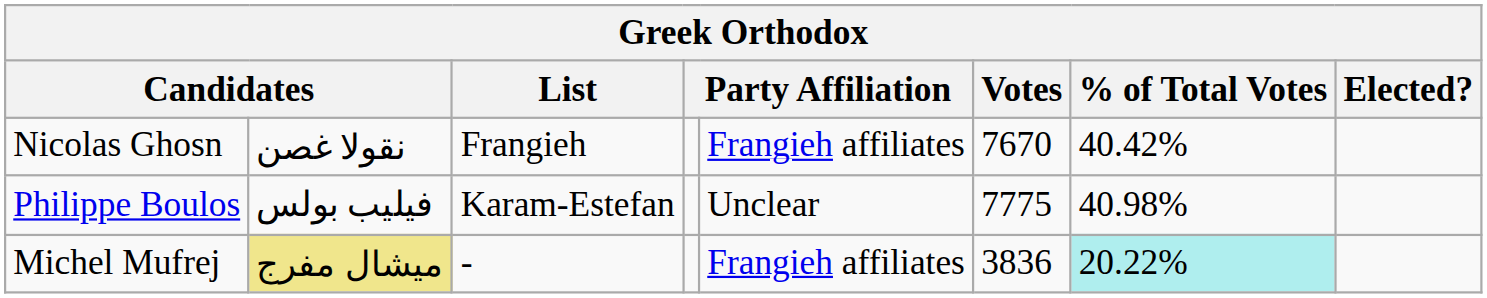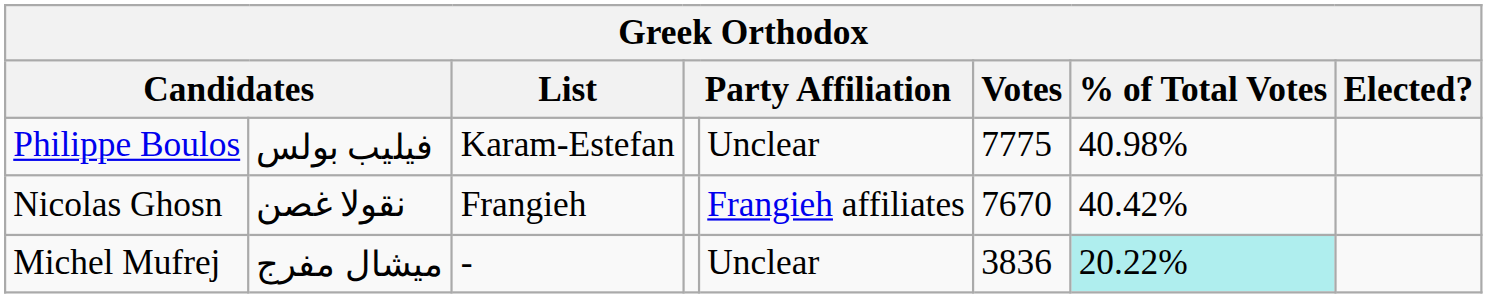rows swapped: (127, 204) <-> (118, 145)
(350, 263) khaki background -> (350, 263) no background
(836, 262) Frangieh affiliates -> (763, 262) Unclear
